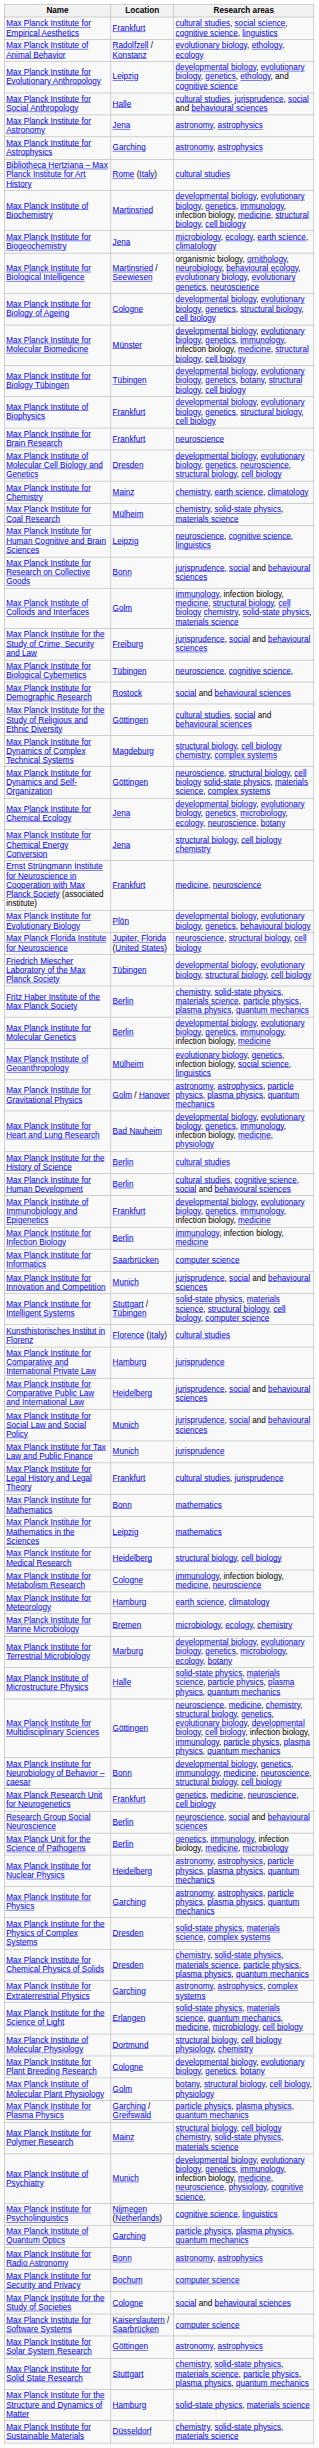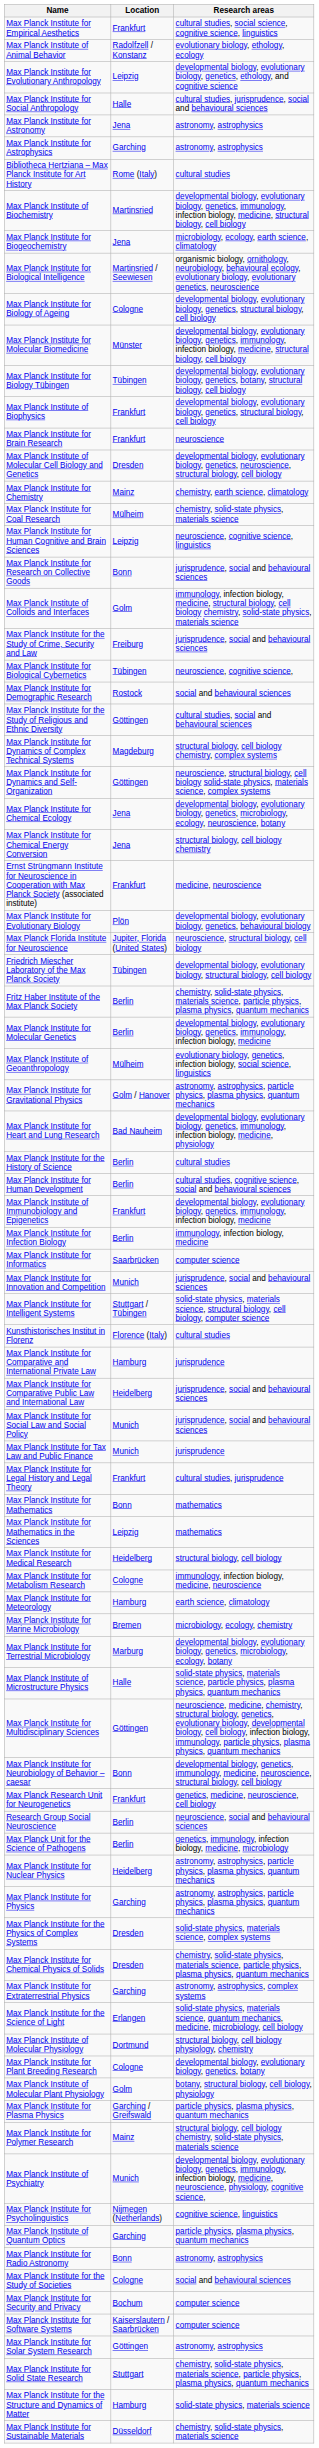rows swapped: (49, 2280) <-> (55, 2303)
